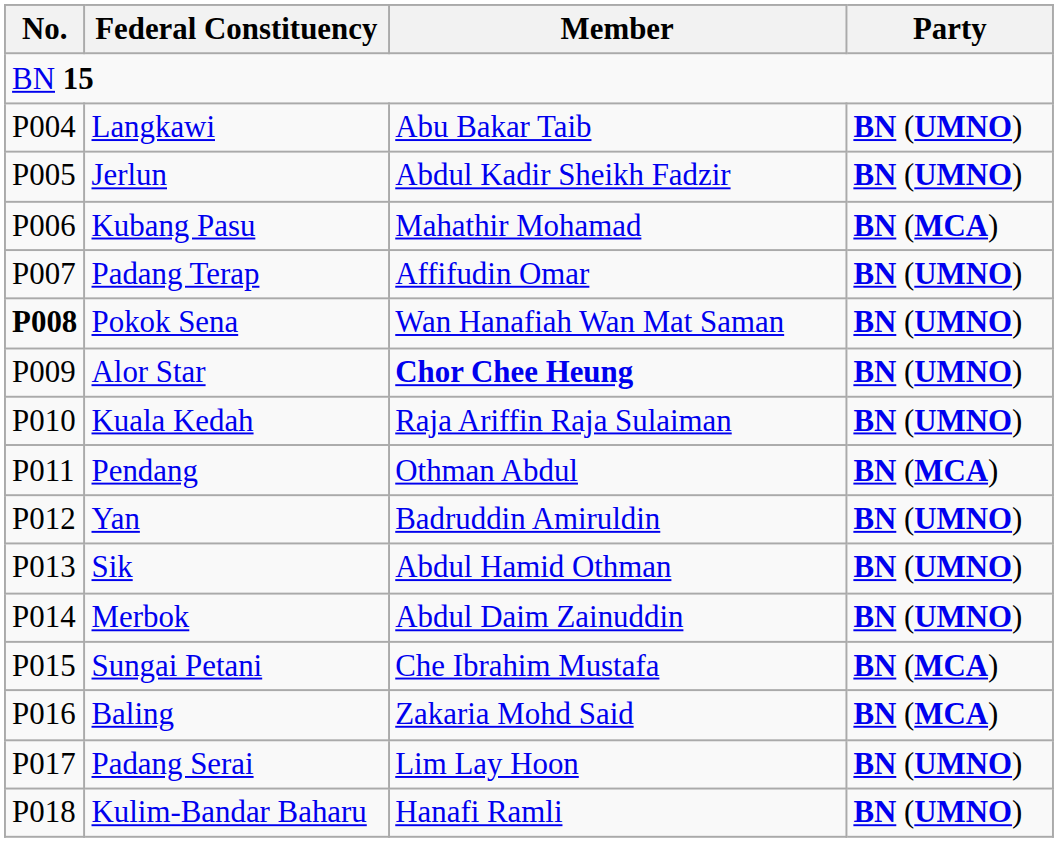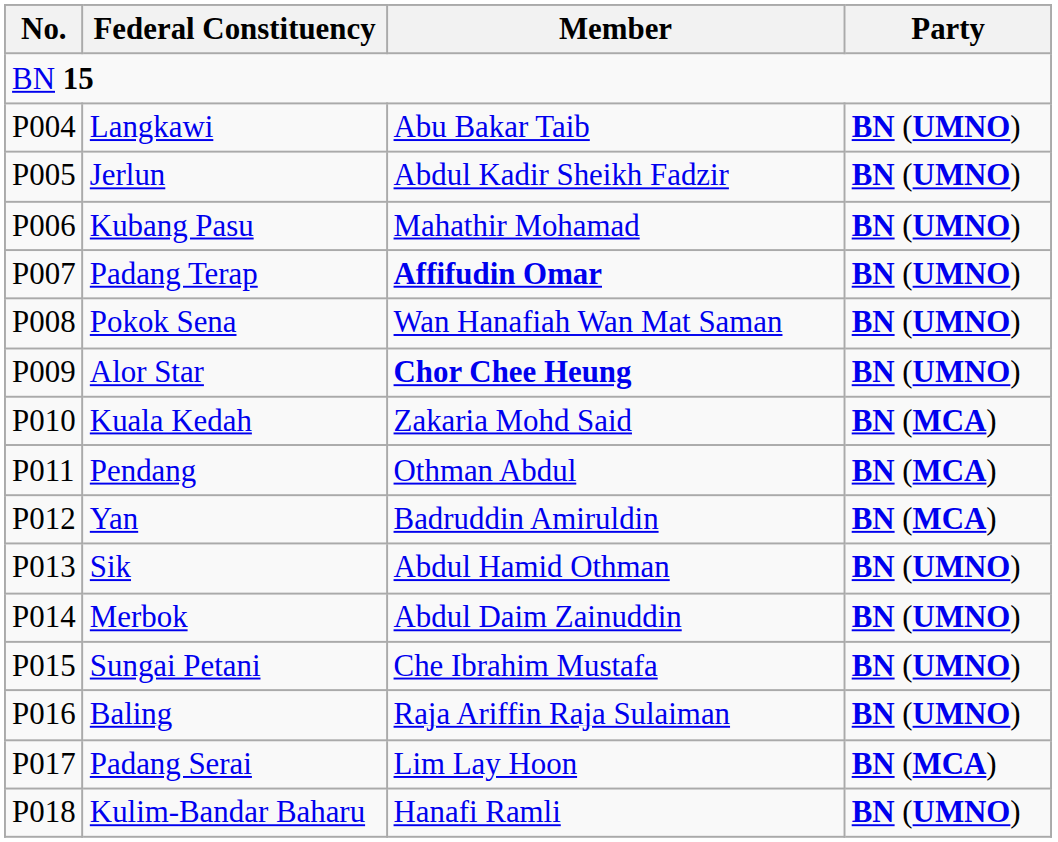(926, 224) BN (MCA) -> (936, 224) BN (UMNO)
(492, 273) normal -> (498, 273) bold
(45, 322) bold -> (44, 322) normal
(563, 420) Raja Ariffin Raja Sulaiman -> (513, 420) Zakaria Mohd Said
(938, 420) BN (UMNO) -> (924, 420) BN (MCA)
(938, 518) BN (UMNO) -> (924, 518) BN (MCA)
(926, 665) BN (MCA) -> (936, 665) BN (UMNO)
(514, 714) Zakaria Mohd Said -> (562, 714) Raja Ariffin Raja Sulaiman
(926, 714) BN (MCA) -> (936, 714) BN (UMNO)
(938, 763) BN (UMNO) -> (924, 763) BN (MCA)
